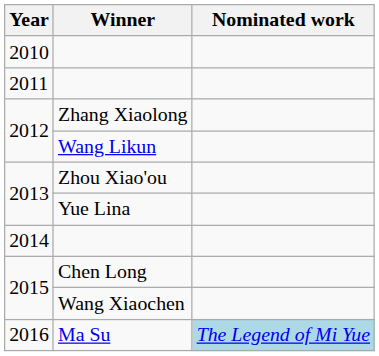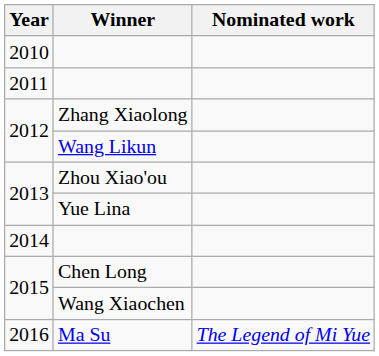(283, 334) lightblue background -> (283, 334) no background
